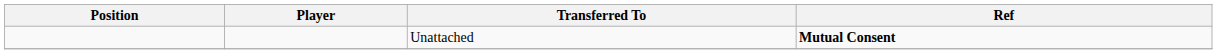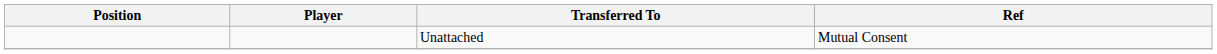(847, 37) bold -> (863, 37) normal
